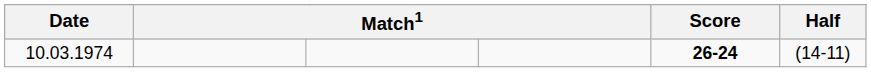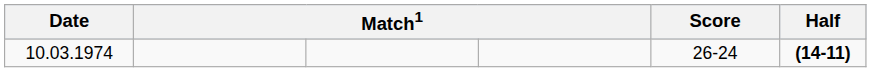(715, 53) bold -> (715, 53) normal
(823, 53) normal -> (823, 53) bold
